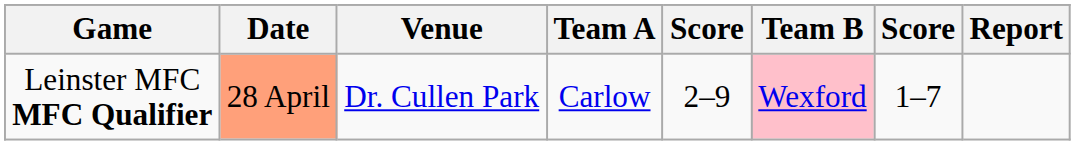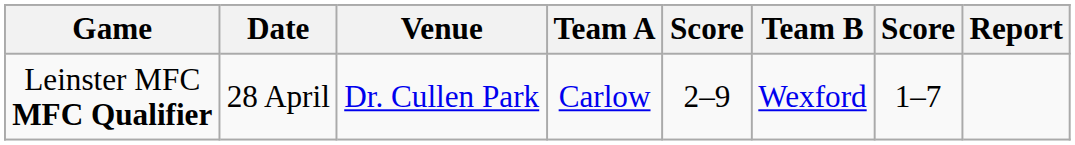(278, 96) lightsalmon background -> (278, 96) no background
(813, 96) pink background -> (813, 96) no background
